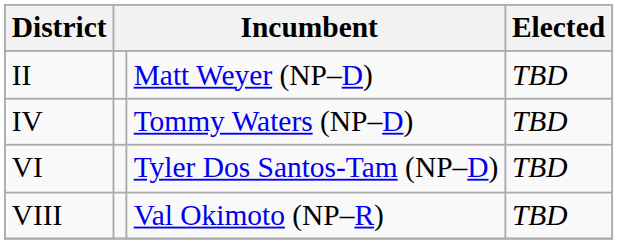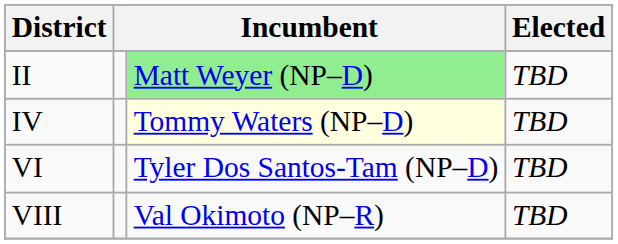(253, 74) no background -> (253, 74) lightgreen background
(273, 121) no background -> (273, 121) lightyellow background
